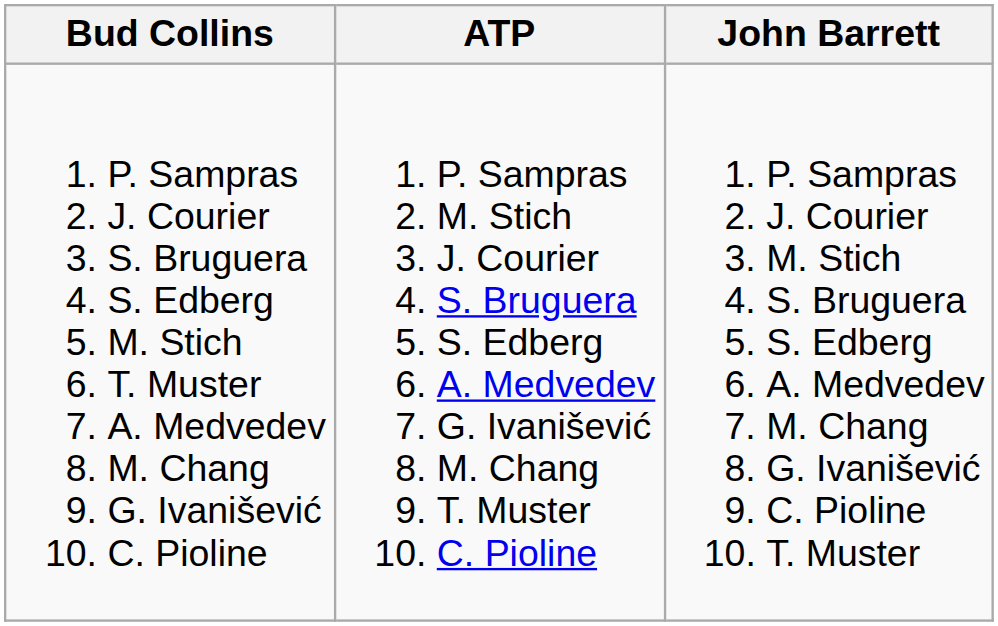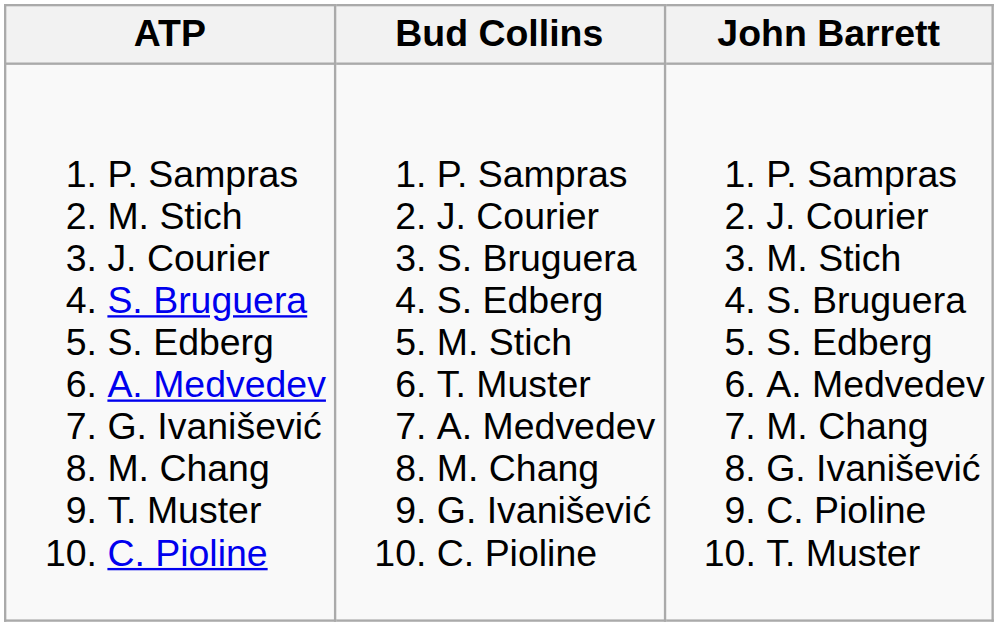columns swapped: (499, 34) <-> (170, 34)
